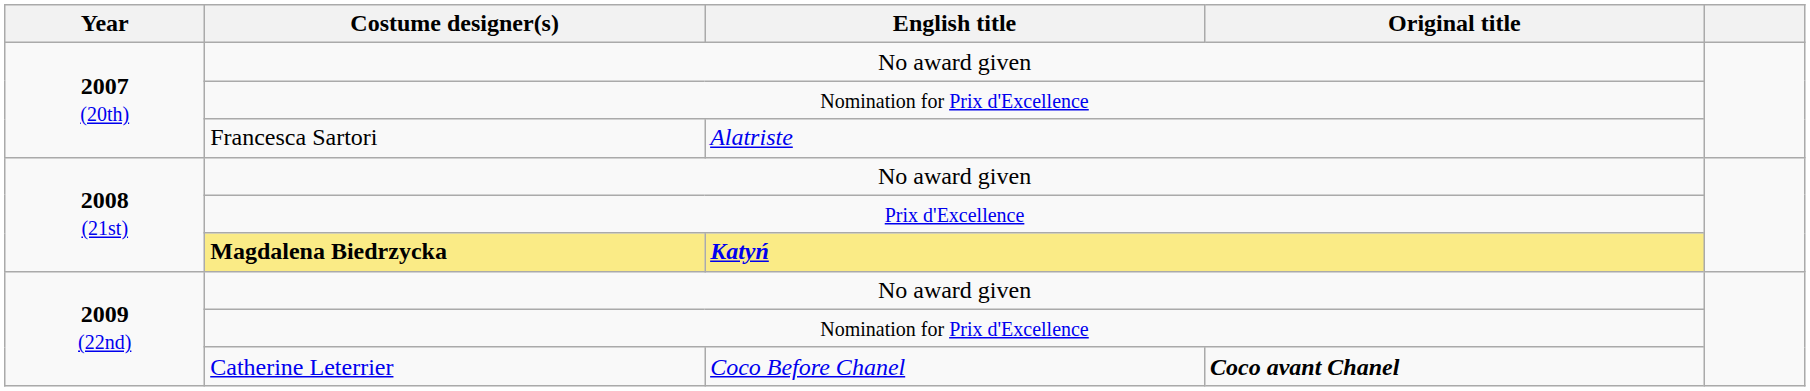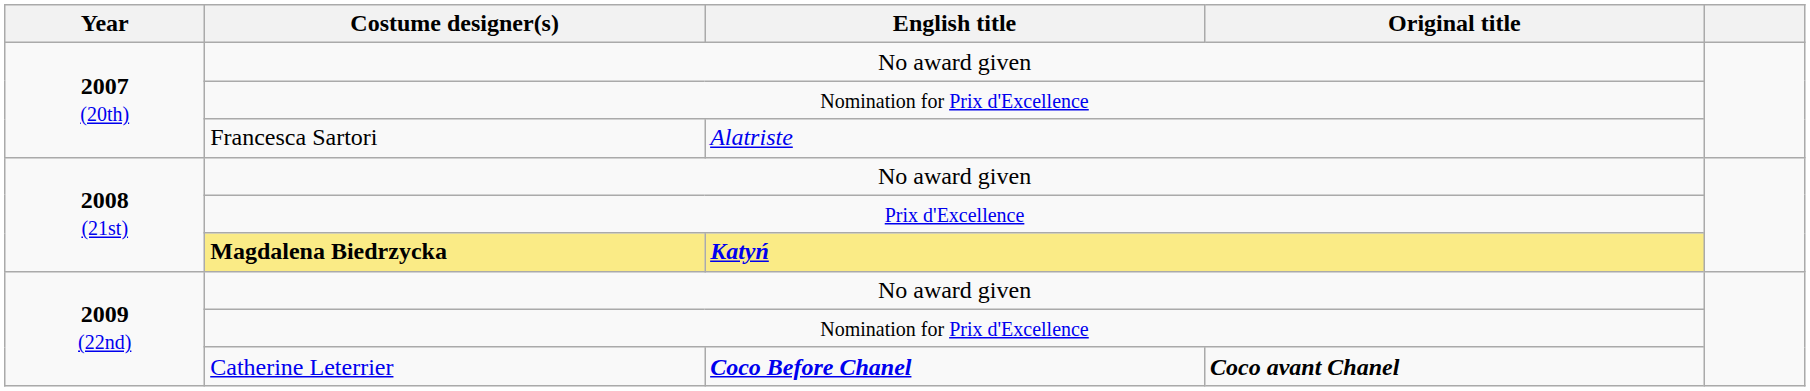(808, 366) normal -> (811, 366) bold
